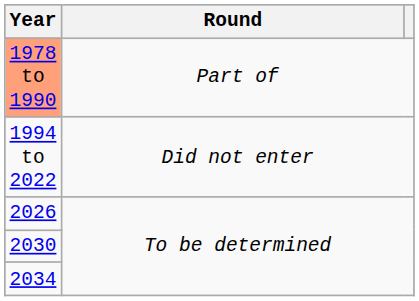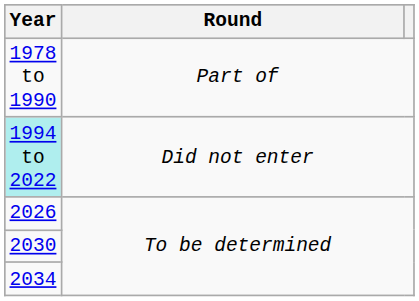(33, 77) lightsalmon background -> (33, 77) no background
(33, 157) no background -> (33, 157) paleturquoise background
